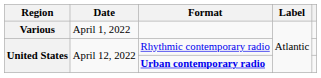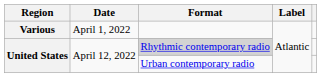(205, 47) no background -> (205, 47) lightgrey background
(203, 64) bold -> (197, 64) normal
